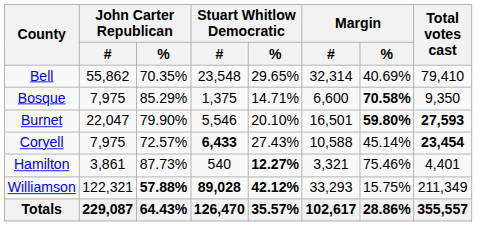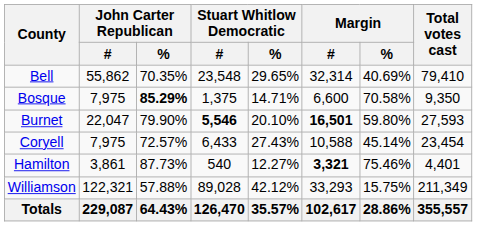(164, 98) normal -> (164, 98) bold
(387, 98) bold -> (387, 98) normal
(219, 120) normal -> (219, 120) bold
(331, 120) normal -> (331, 120) bold
(387, 120) bold -> (387, 120) normal
(443, 120) bold -> (443, 120) normal
(219, 143) bold -> (219, 143) normal
(443, 143) bold -> (443, 143) normal
(275, 165) bold -> (275, 165) normal
(331, 165) normal -> (331, 165) bold
(164, 187) bold -> (164, 187) normal
(219, 187) bold -> (219, 187) normal
(275, 187) bold -> (275, 187) normal
